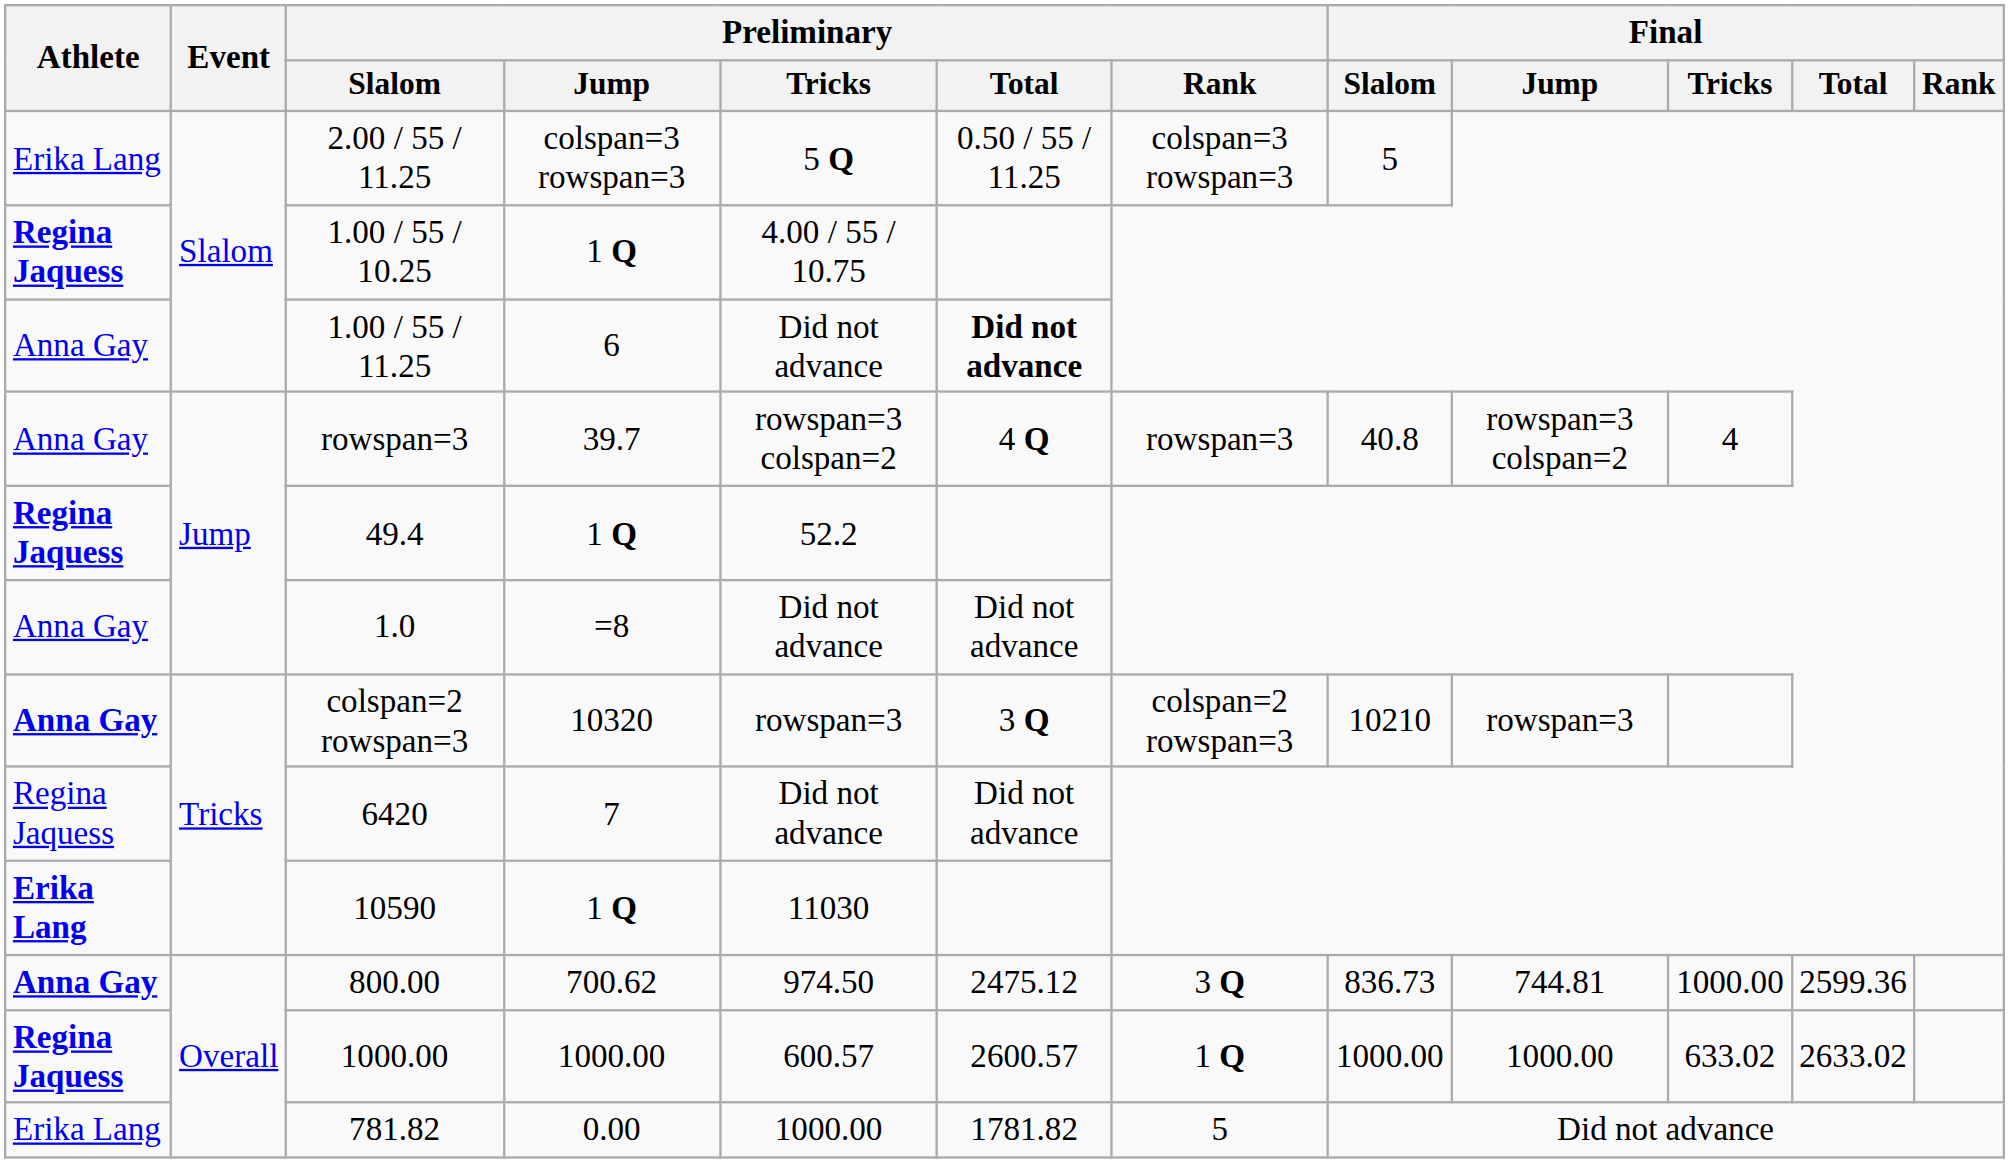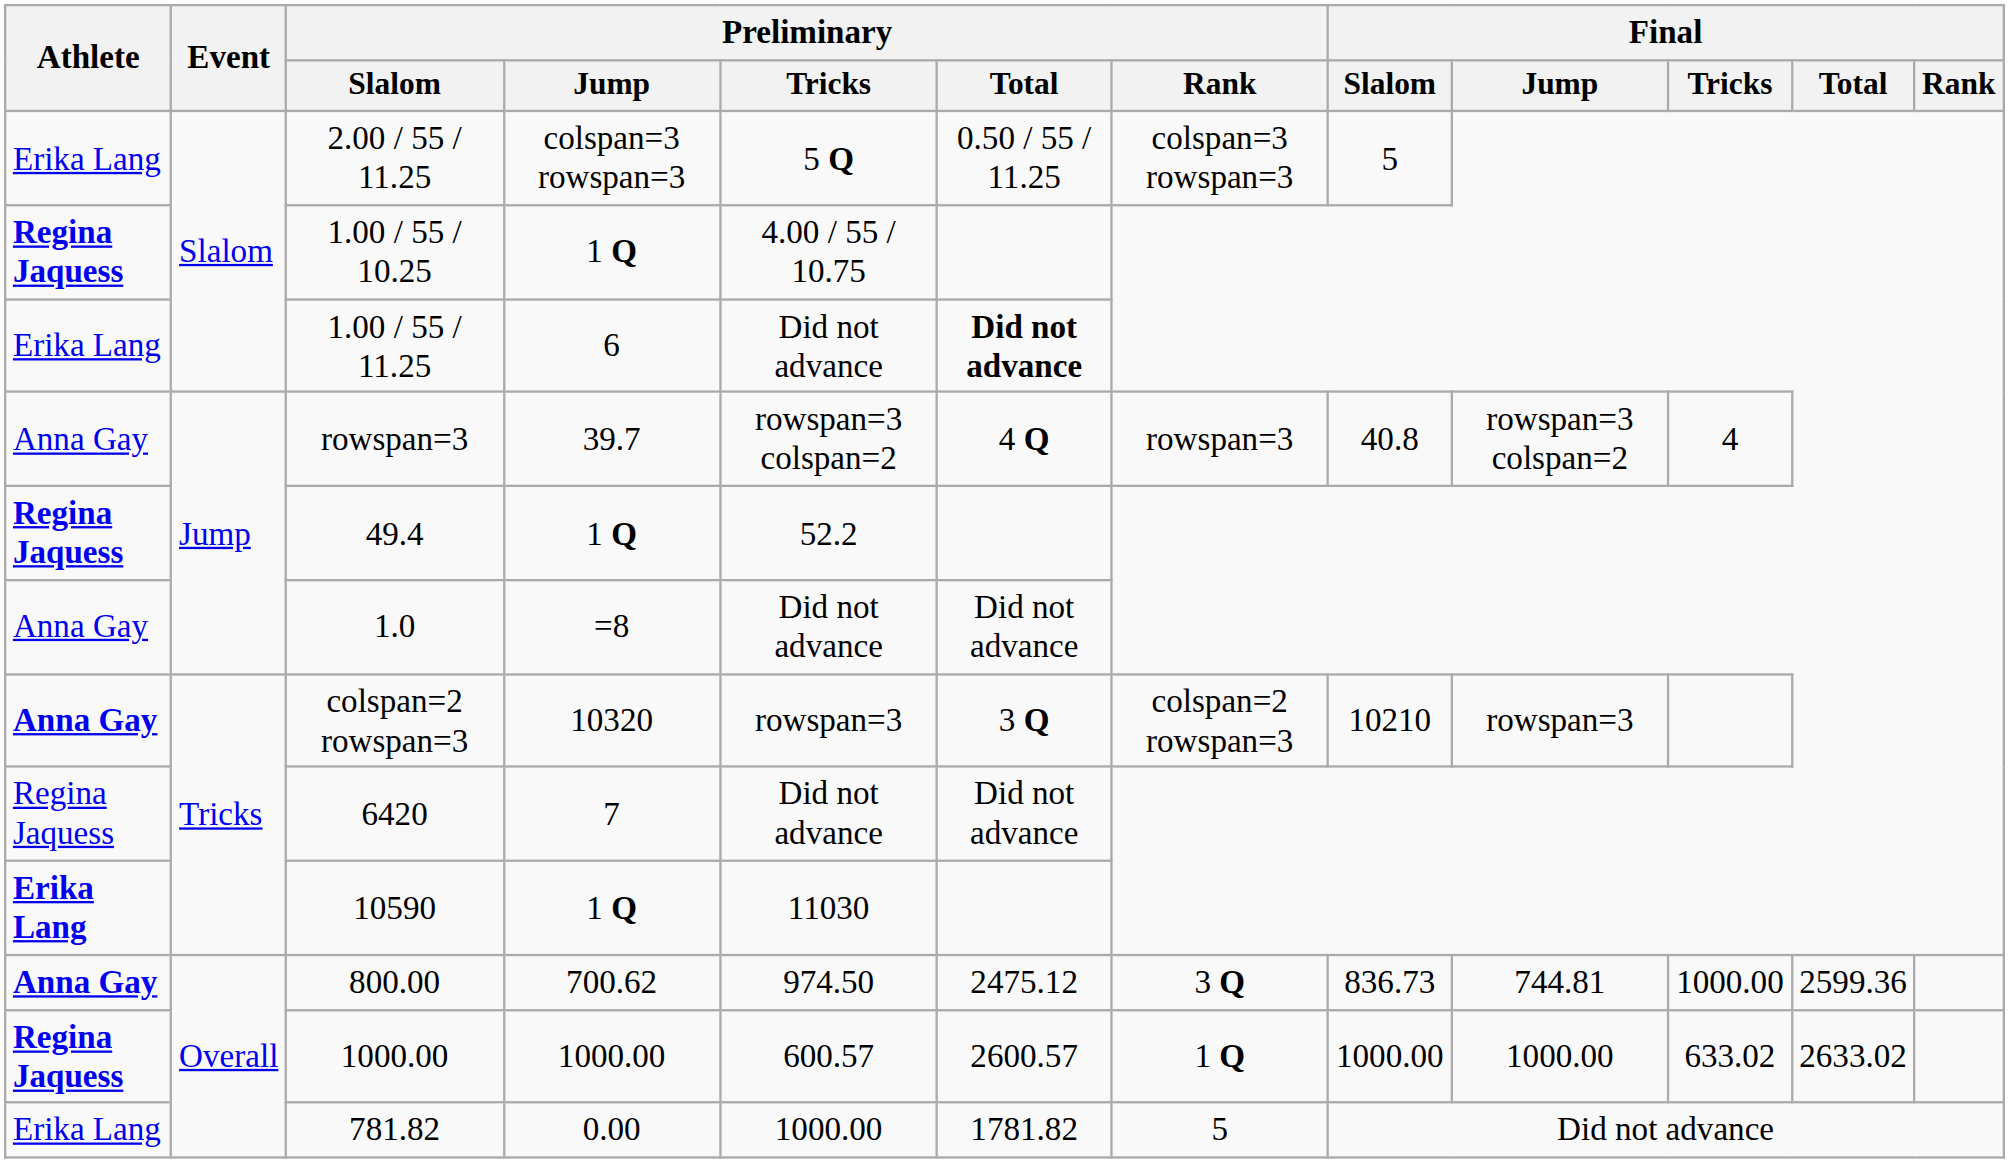(80, 345) Anna Gay -> (87, 345) Erika Lang
